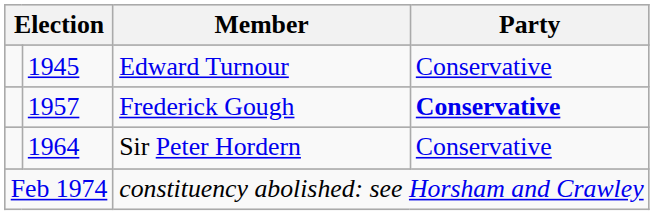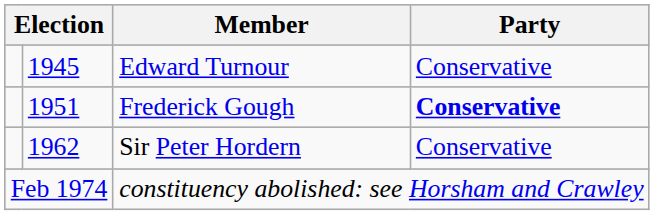(54, 106) 1957 -> (54, 106) 1951
(54, 147) 1964 -> (54, 147) 1962
